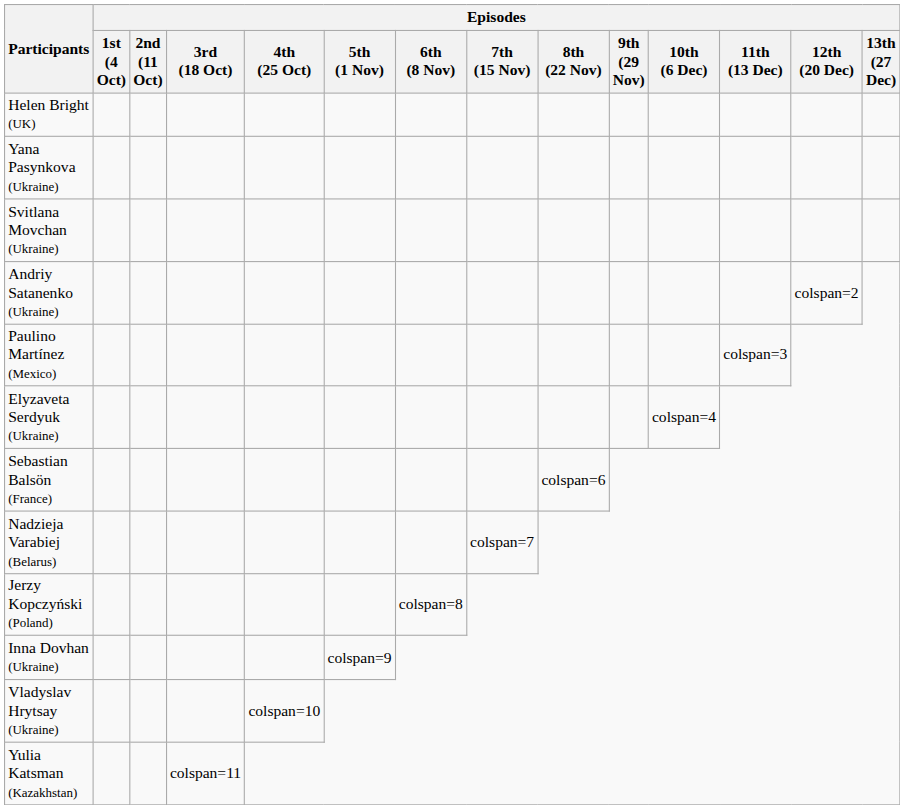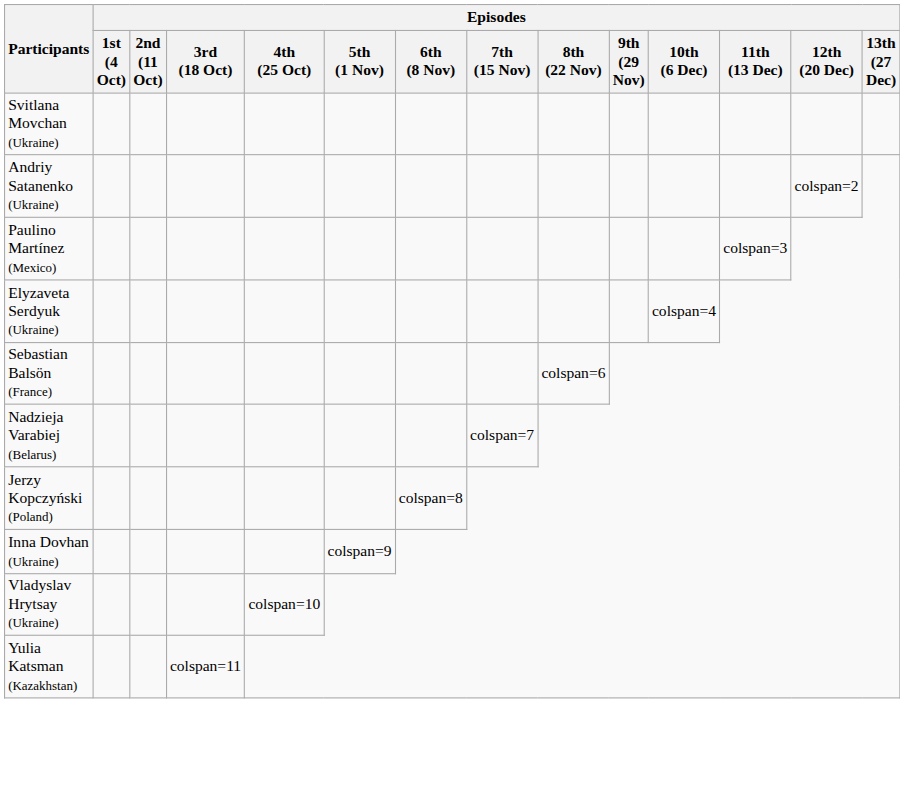- row: (49, 114)
- row: (42, 168)
